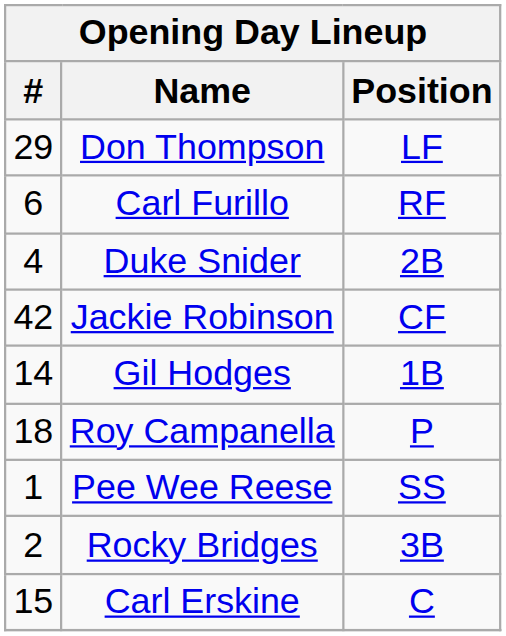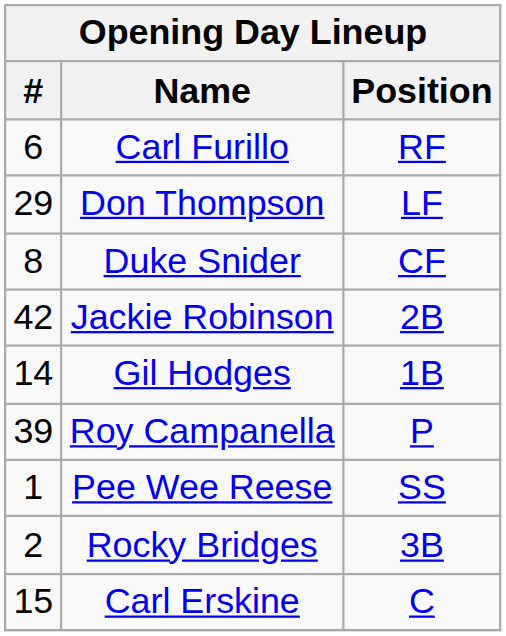rows swapped: (202, 146) <-> (202, 203)
(33, 260) 4 -> (33, 260) 8
(422, 260) 2B -> (422, 260) CF
(422, 317) CF -> (422, 317) 2B
(33, 430) 18 -> (33, 430) 39
